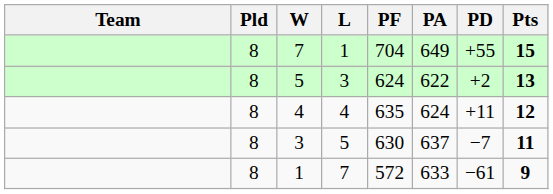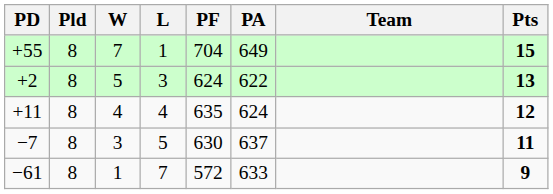columns swapped: (118, 19) <-> (480, 19)
